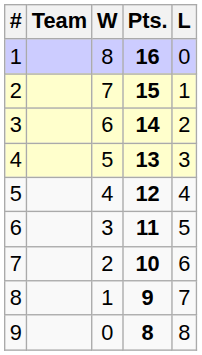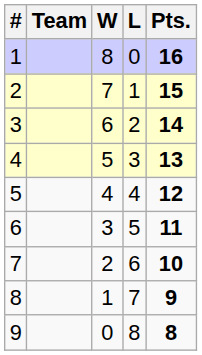columns swapped: (184, 21) <-> (148, 21)
